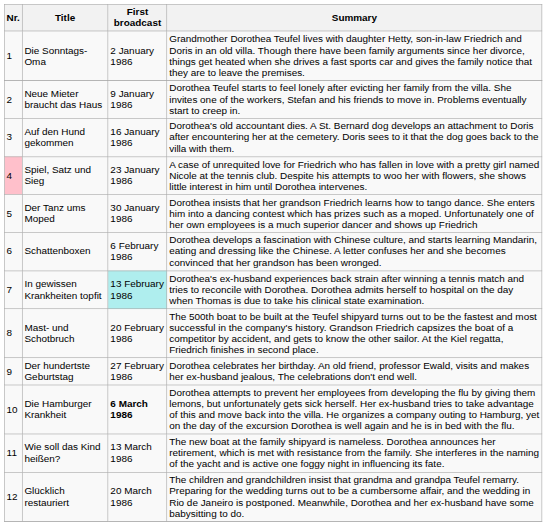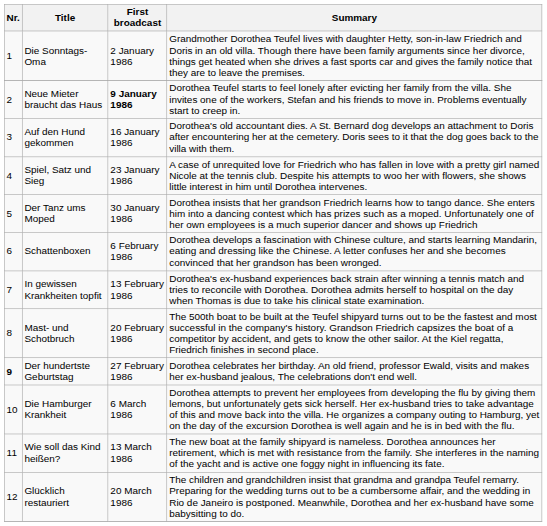(132, 99) normal -> (134, 99) bold
(9, 175) pink background -> (9, 175) no background
(137, 289) paleturquoise background -> (137, 289) no background
(9, 371) normal -> (9, 371) bold
(129, 409) bold -> (128, 409) normal
